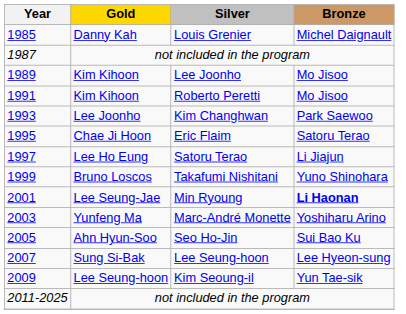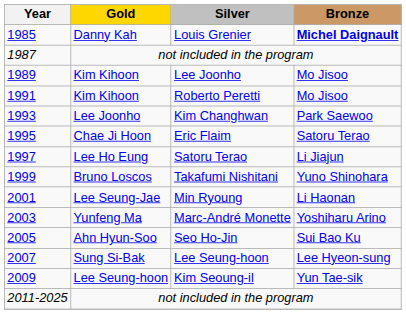(344, 34) normal -> (348, 34) bold
(328, 197) bold -> (326, 197) normal
